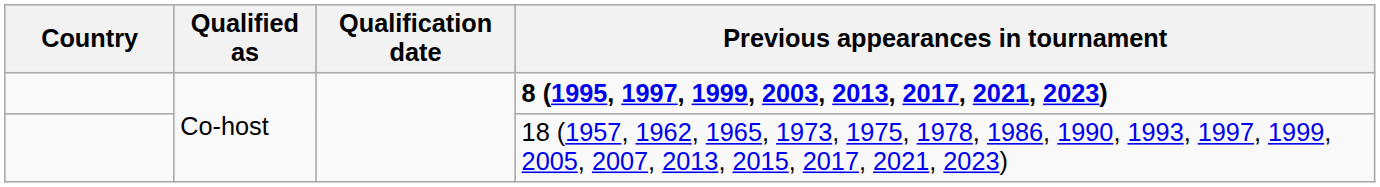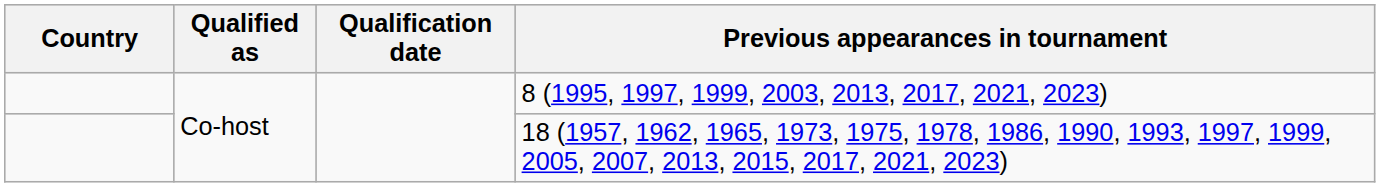(815, 93) bold -> (815, 93) normal
